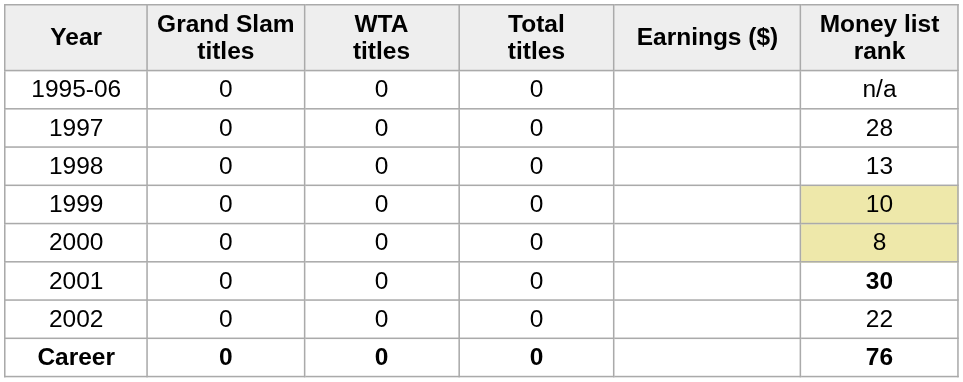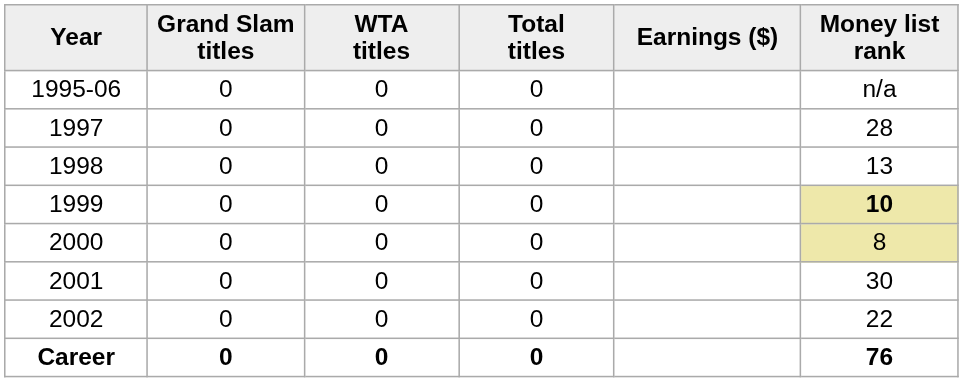(879, 204) normal -> (879, 204) bold
(879, 280) bold -> (879, 280) normal
